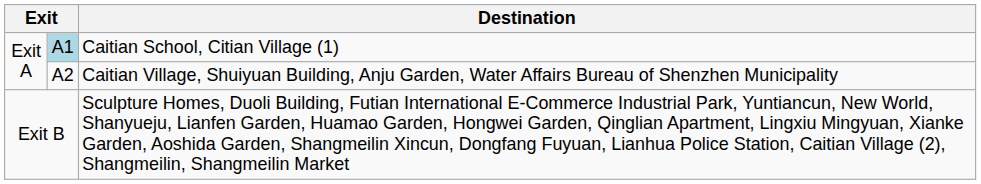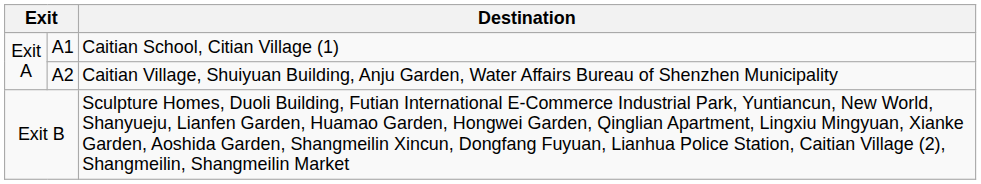(63, 47) lightblue background -> (63, 47) no background
